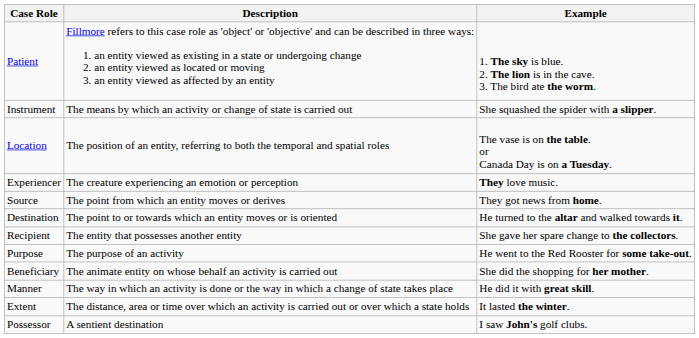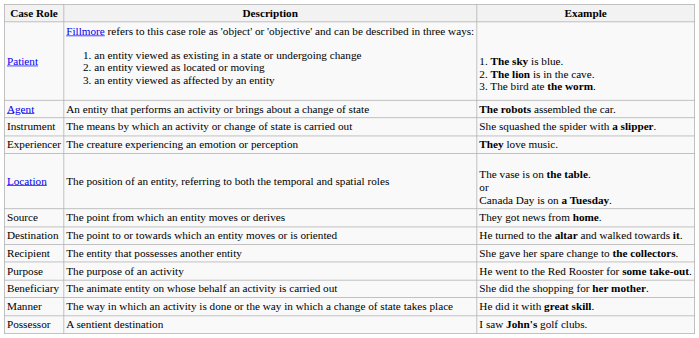+ row: (21, 109)
rows swapped: (34, 182) <-> (27, 145)
- row: (22, 306)
